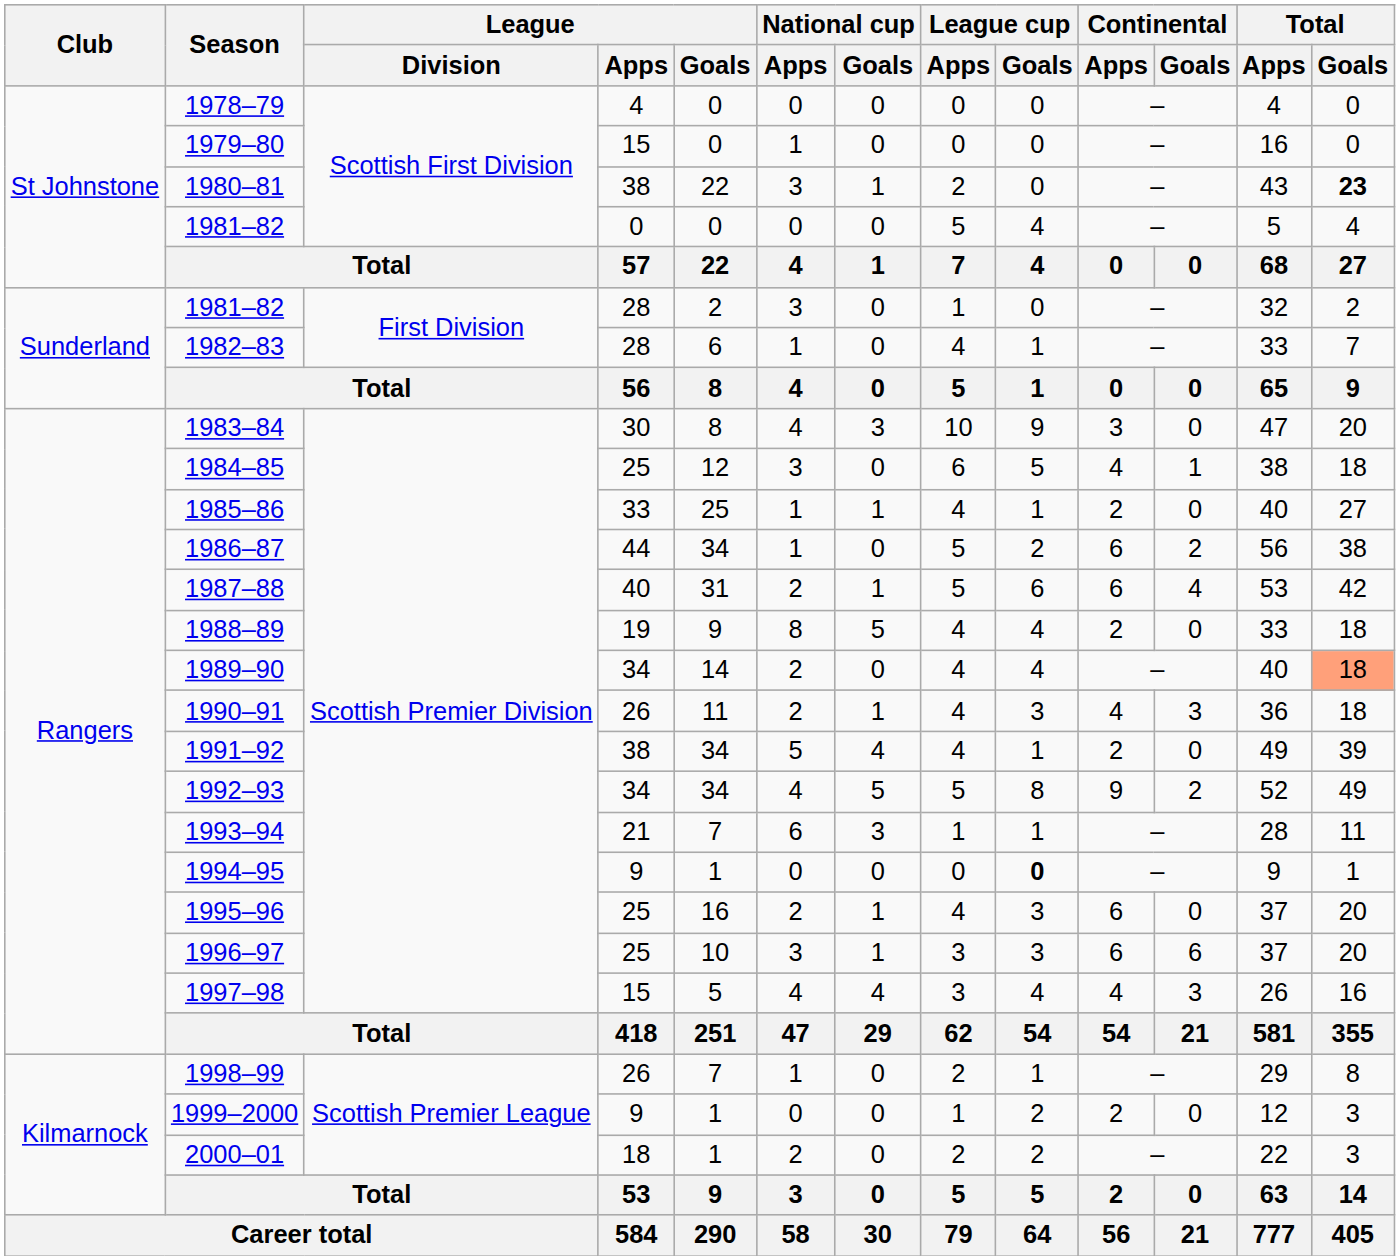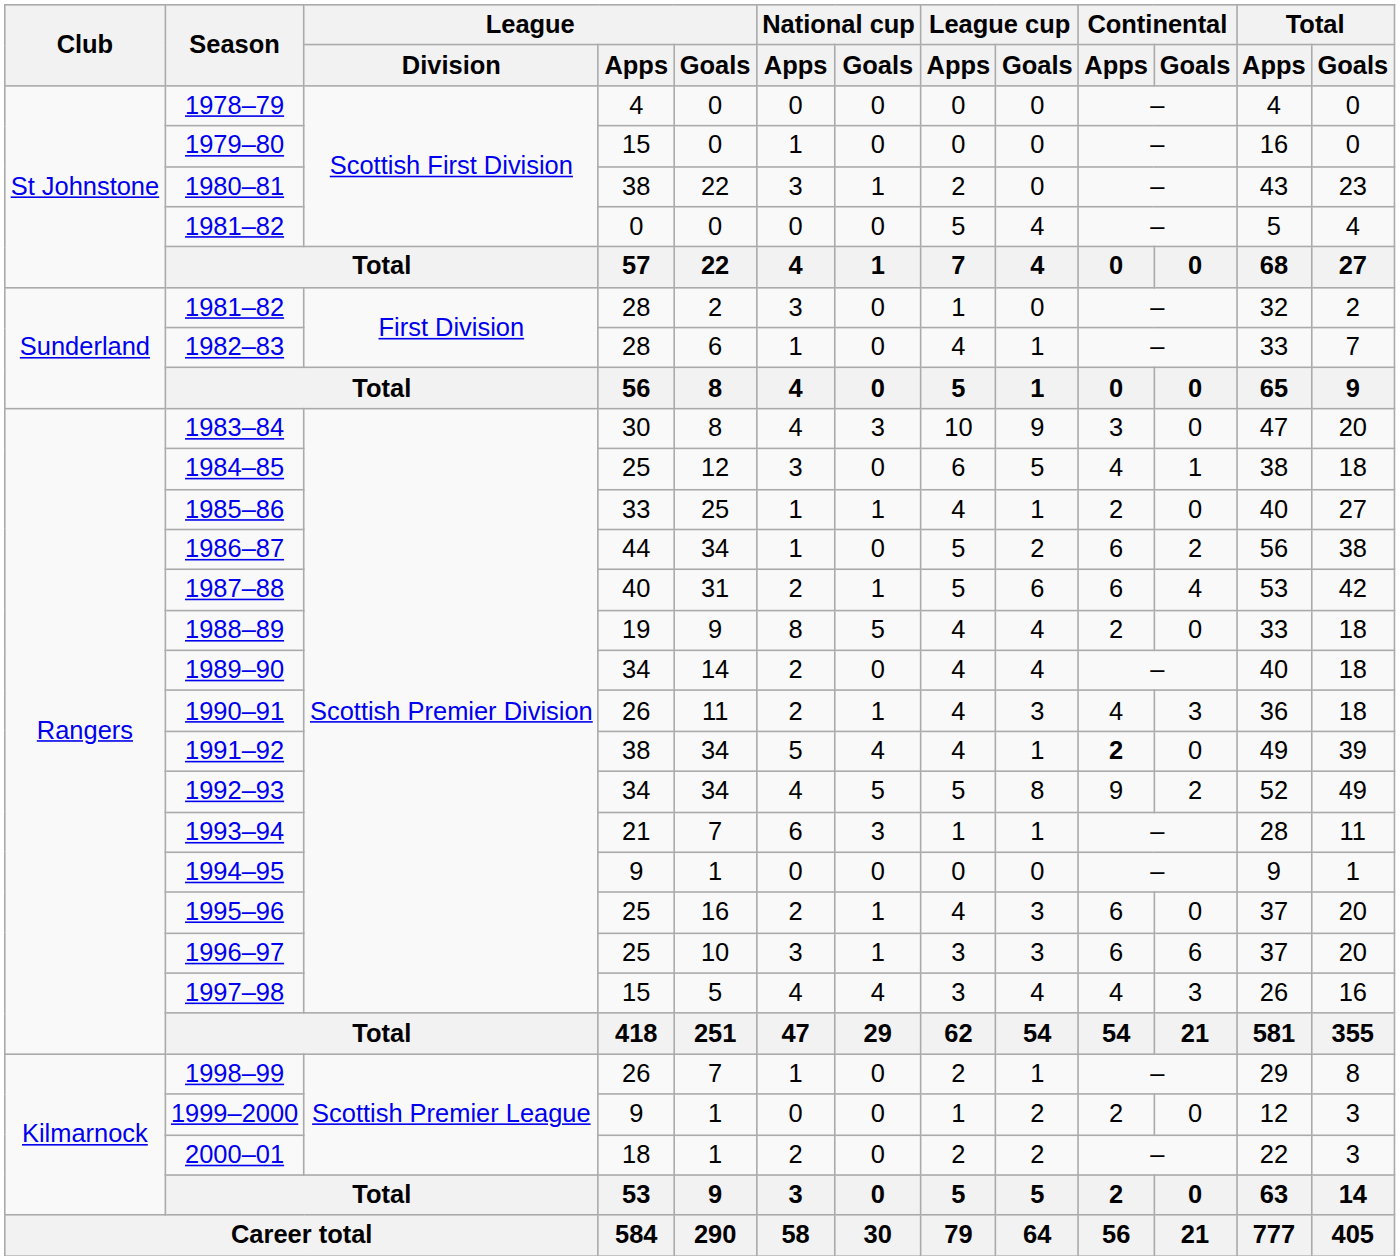(1353, 186) bold -> (1353, 186) normal
(1353, 670) lightsalmon background -> (1353, 670) no background
(1116, 750) normal -> (1116, 750) bold
(1037, 871) bold -> (1037, 871) normal
